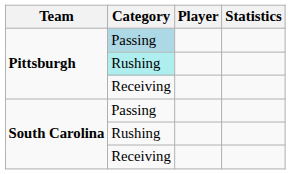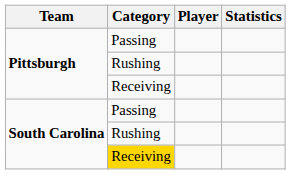(134, 40) lightblue background -> (134, 40) no background
(136, 63) paleturquoise background -> (136, 63) no background
(141, 156) no background -> (141, 156) gold background
